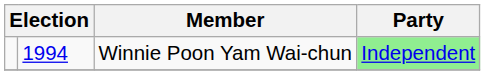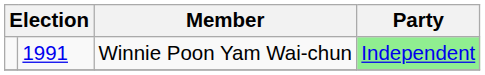(45, 53) 1994 -> (45, 53) 1991
